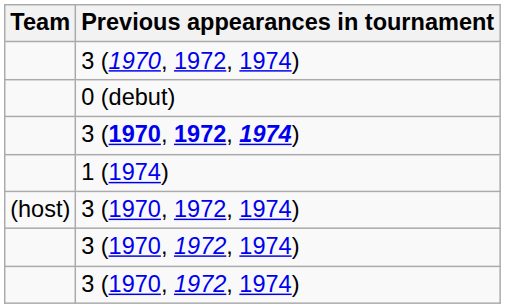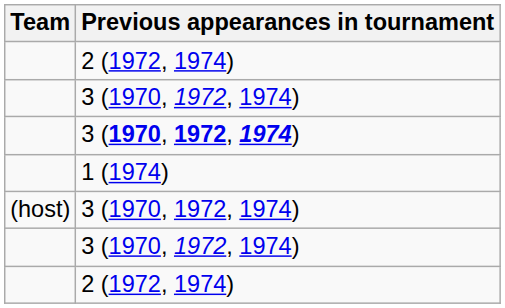(190, 60) 3 (1970, 1972, 1974) -> (158, 60) 2 (1972, 1974)
(128, 97) 0 (debut) -> (190, 97) 3 (1970, 1972, 1974)
(190, 284) 3 (1970, 1972, 1974) -> (158, 284) 2 (1972, 1974)
